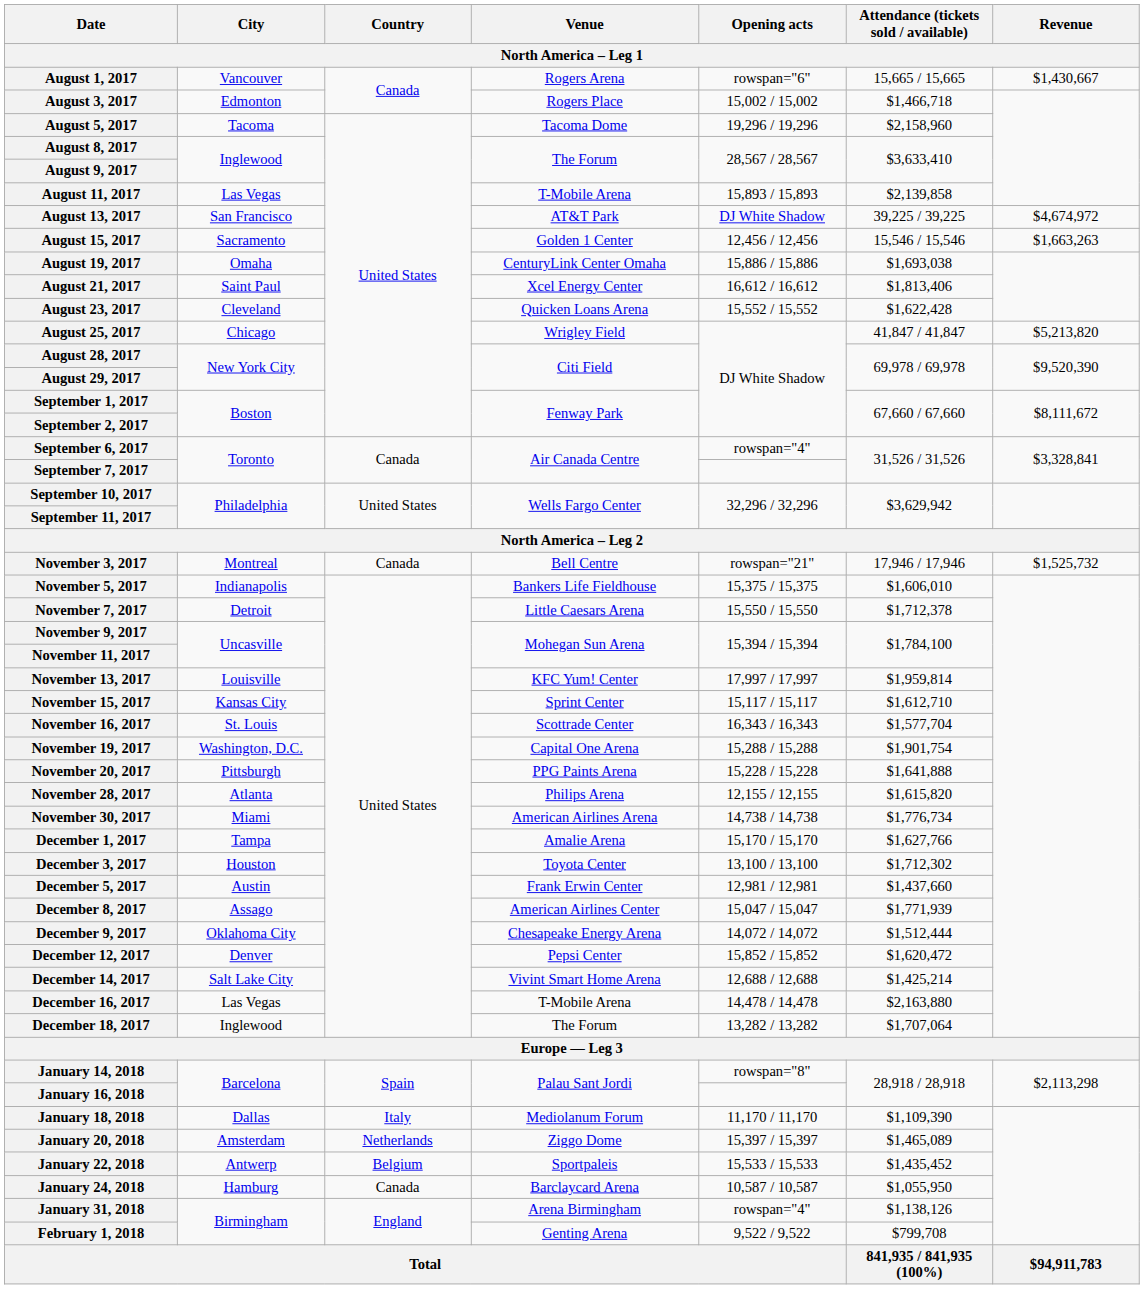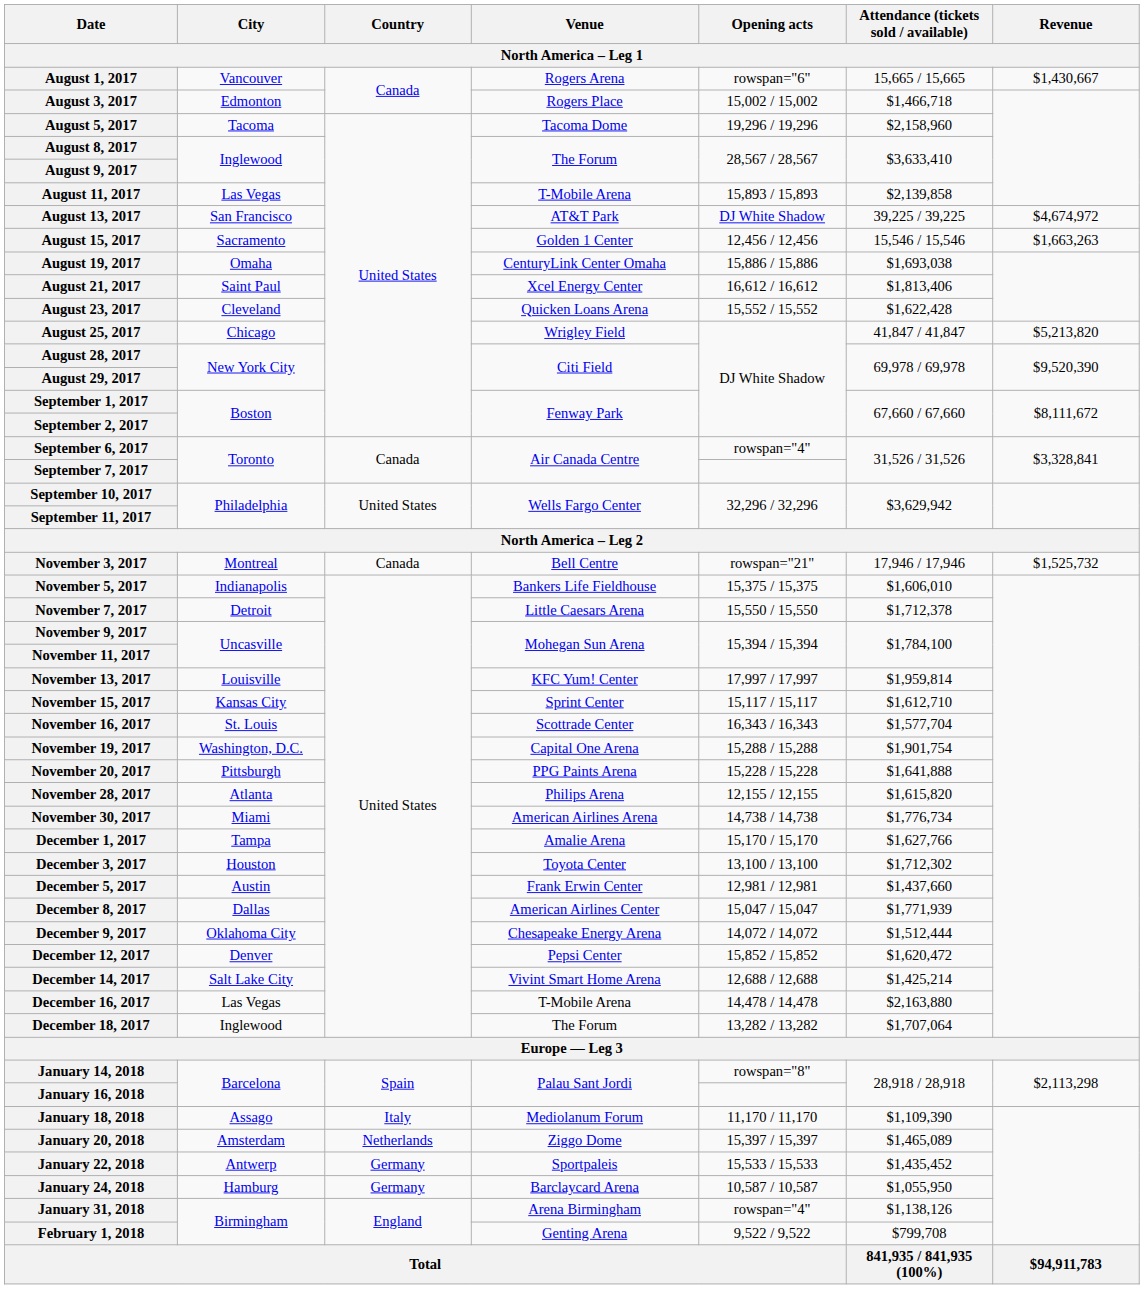(251, 909) Assago -> (251, 909) Dallas
(251, 1117) Dallas -> (251, 1117) Assago
(398, 1163) Belgium -> (398, 1163) Germany
(398, 1186) Canada -> (398, 1186) Germany
